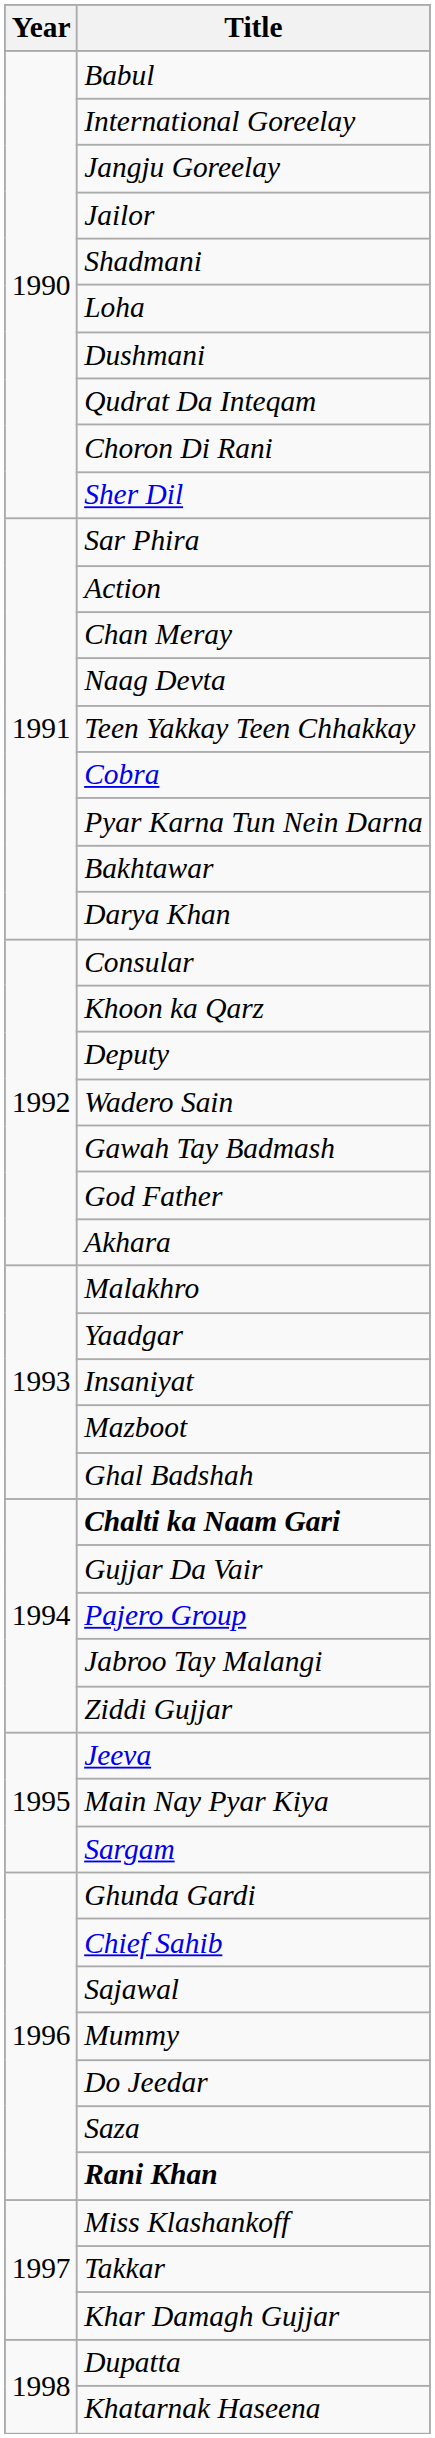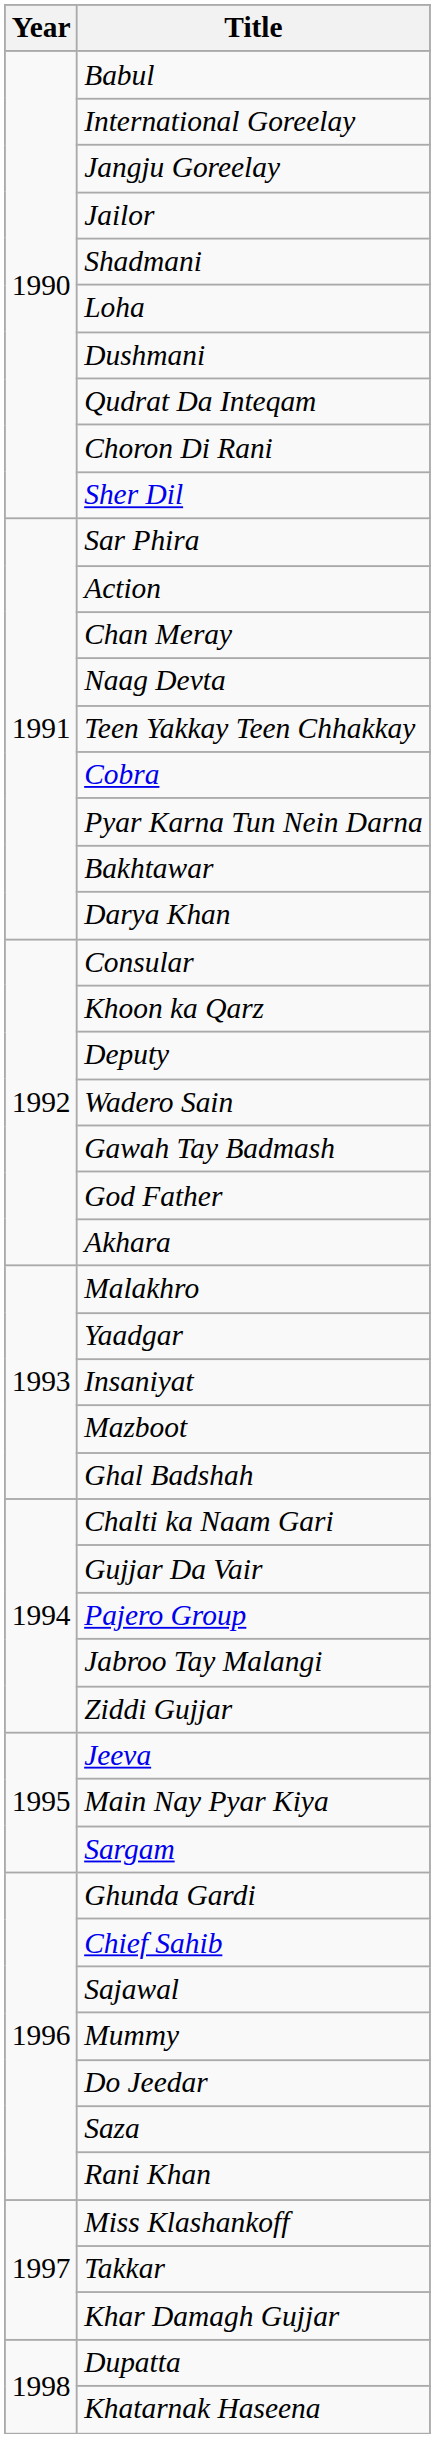(212, 1521) bold -> (209, 1521) normal
(151, 2175) bold -> (148, 2175) normal
